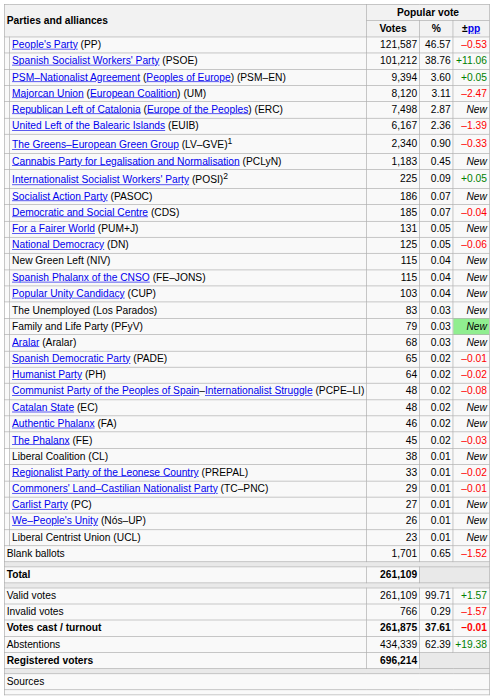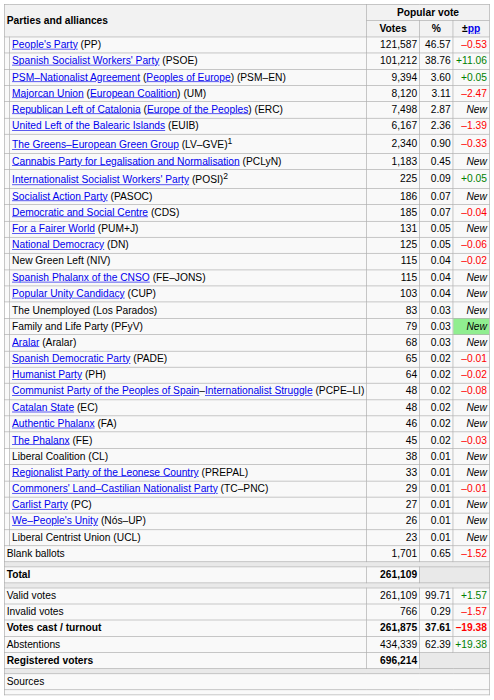(477, 261) New -> (474, 261) –0.02
(474, 472) –0.02 -> (477, 472) New
(474, 628) –0.01 -> (471, 628) –19.38
